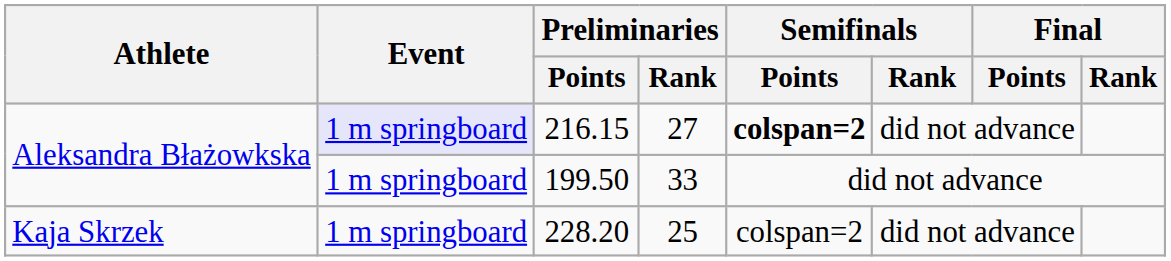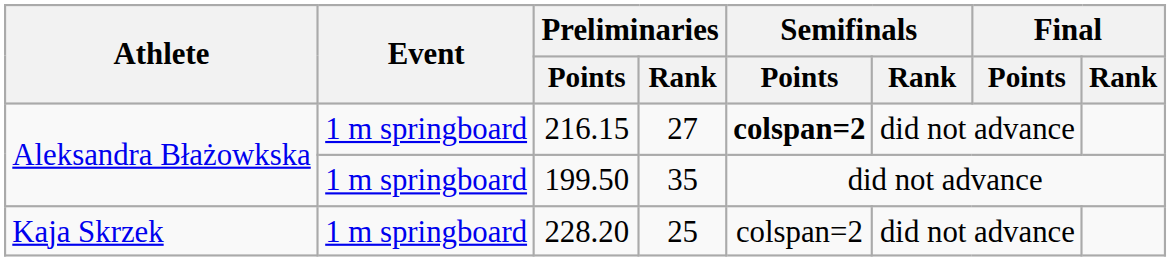(426, 129) lavender background -> (426, 129) no background
(683, 180) 33 -> (683, 180) 35
